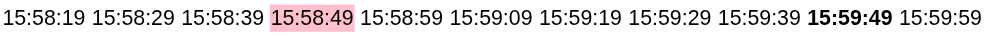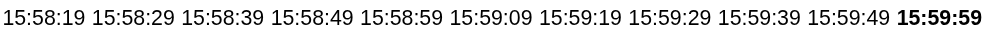(312, 18) pink background -> (312, 18) no background
(850, 18) bold -> (849, 18) normal
(940, 18) normal -> (939, 18) bold
